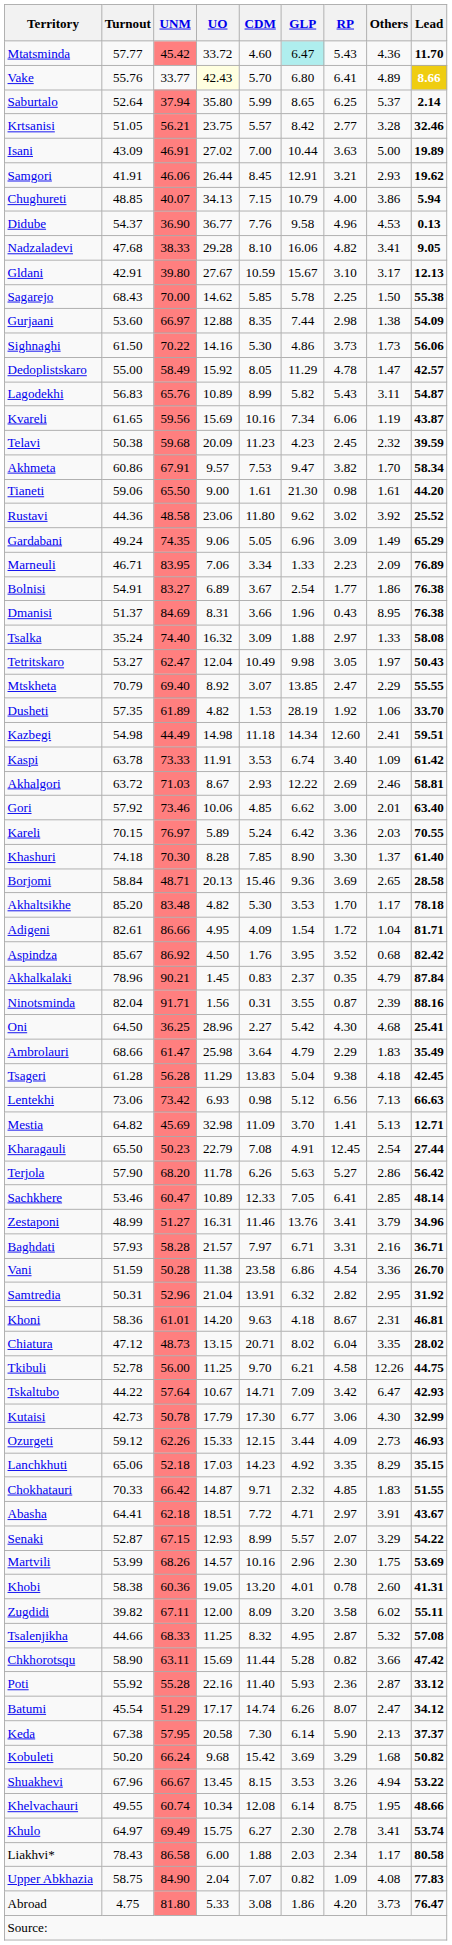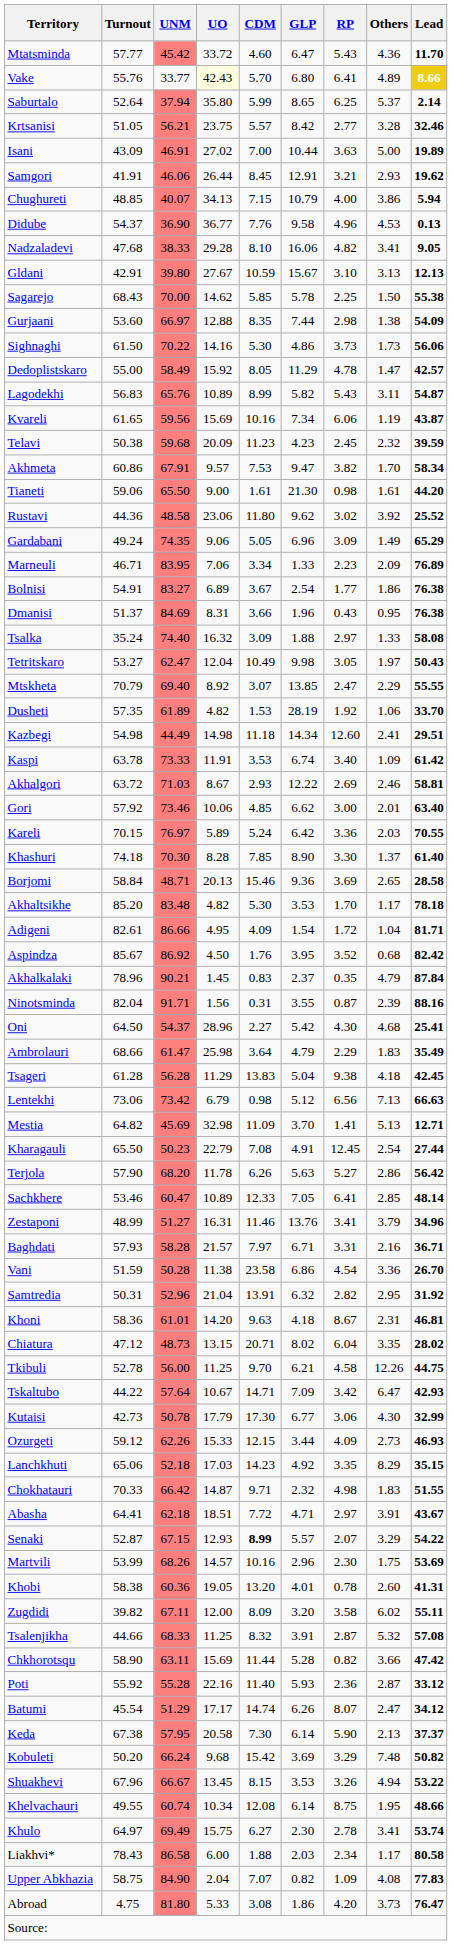(303, 53) paleturquoise background -> (303, 53) no background
(389, 272) 3.17 -> (389, 272) 3.13
(389, 613) 8.95 -> (389, 613) 0.95
(429, 735) 59.51 -> (429, 735) 29.51
(175, 1027) 36.25 -> (175, 1027) 54.37
(218, 1100) 6.93 -> (218, 1100) 6.79
(345, 1490) 4.85 -> (345, 1490) 4.98
(260, 1538) normal -> (260, 1538) bold
(303, 1636) 4.95 -> (303, 1636) 3.91
(389, 1757) 1.68 -> (389, 1757) 7.48
